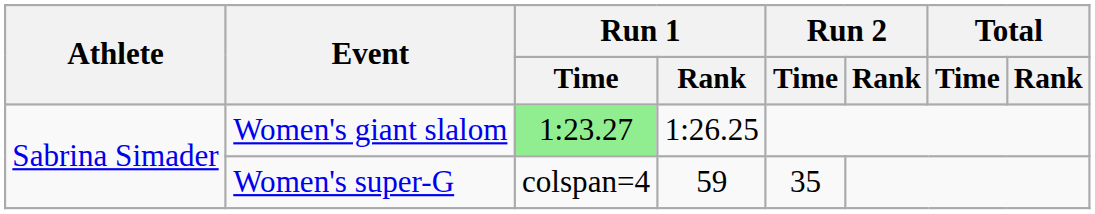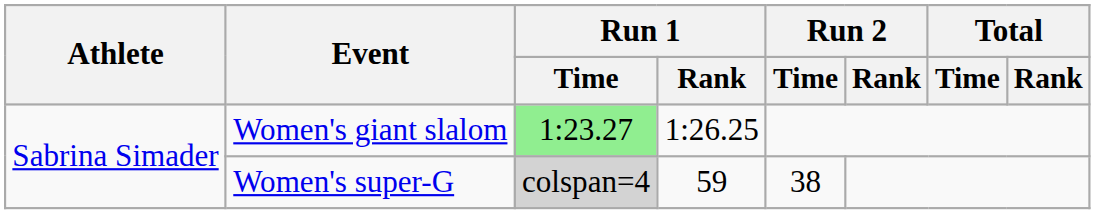(586, 181) no background -> (586, 181) lightgrey background
(806, 181) 35 -> (806, 181) 38
